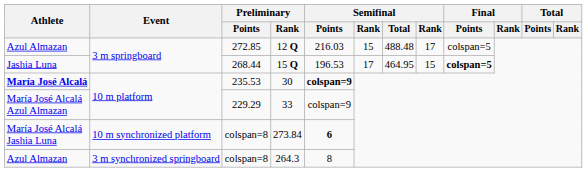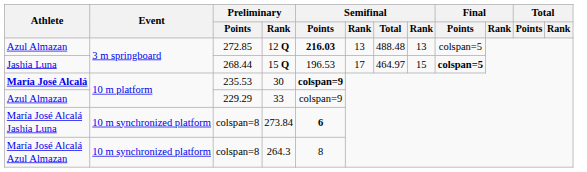(329, 47) normal -> (321, 47) bold
(368, 47) 15 -> (360, 47) 13
(430, 47) 17 -> (421, 47) 13
(399, 64) 464.95 -> (390, 64) 464.97
(44, 105) María José Alcalá Azul Almazan -> (37, 99) Azul Almazan
(37, 158) Azul Almazan -> (44, 152) María José Alcalá Azul Almazan
(156, 158) 3 m synchronized springboard -> (152, 152) 10 m synchronized platform
